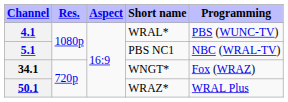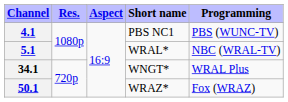(148, 32) WRAL* -> (151, 32) PBS NC1
(151, 50) PBS NC1 -> (148, 50) WRAL*
(223, 69) Fox (WRAZ) -> (220, 69) WRAL Plus
(220, 87) WRAL Plus -> (223, 87) Fox (WRAZ)
